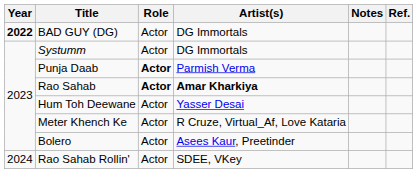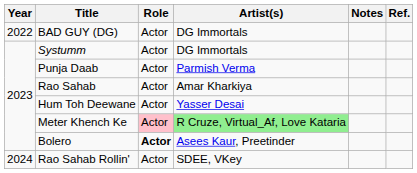(20, 31) bold -> (20, 31) normal
(156, 68) bold -> (154, 68) normal
(156, 86) bold -> (154, 86) normal
(217, 86) bold -> (214, 86) normal
(154, 123) no background -> (154, 123) pink background
(261, 123) no background -> (261, 123) lightgreen background
(154, 141) normal -> (156, 141) bold
